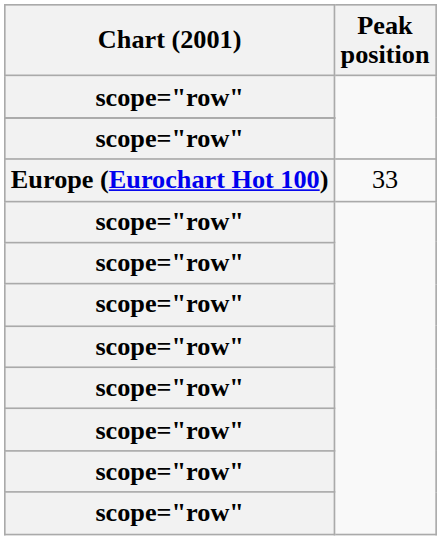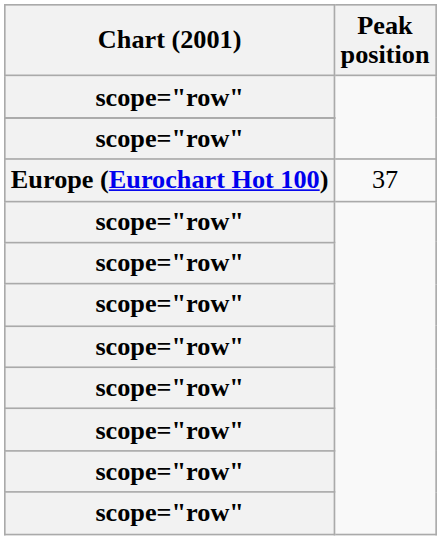(385, 179) 33 -> (385, 179) 37
